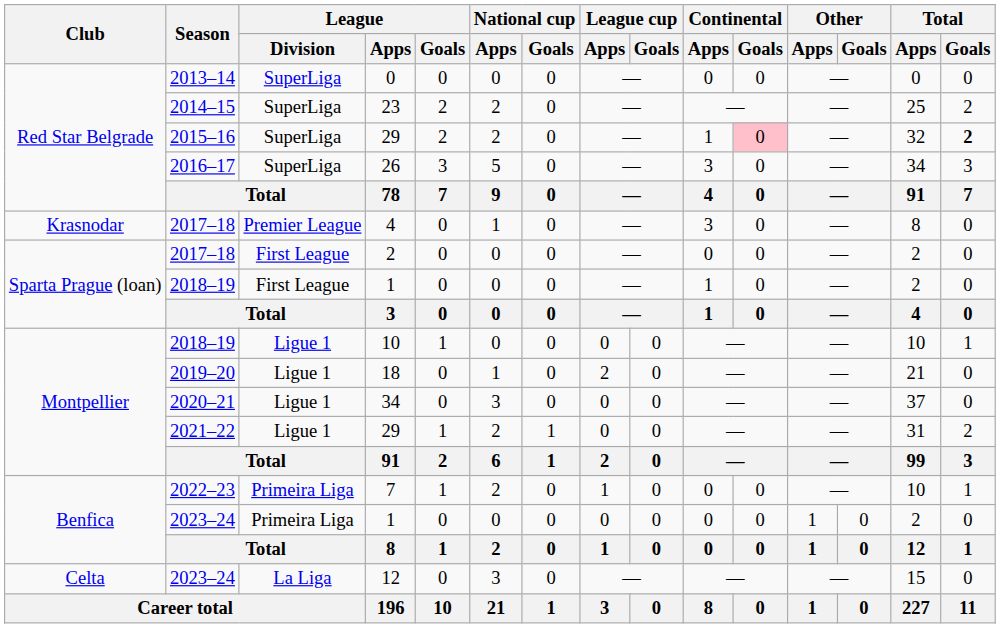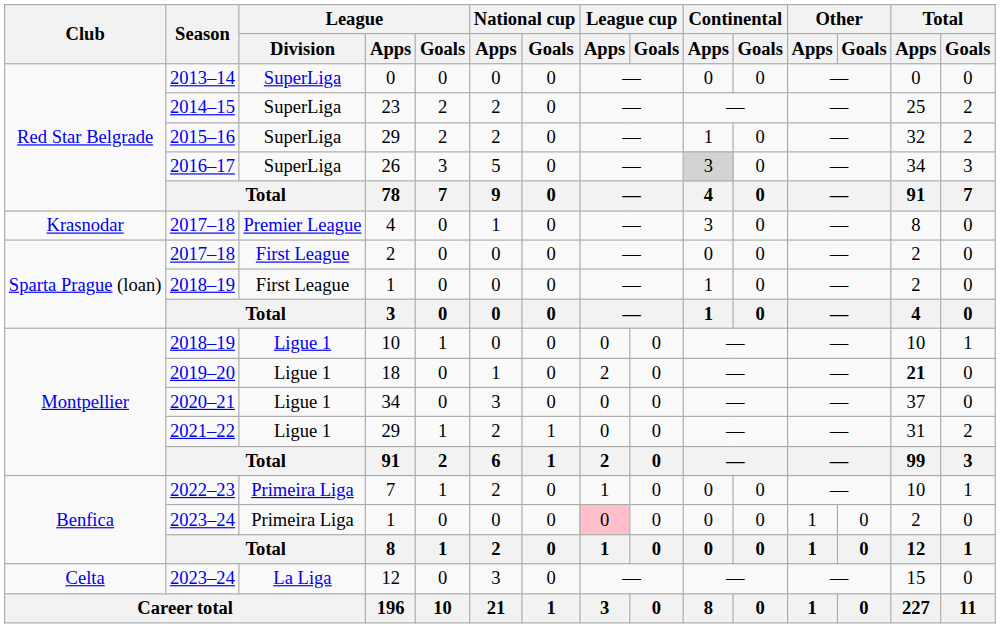(760, 136) pink background -> (760, 136) no background
(968, 136) bold -> (968, 136) normal
(708, 166) no background -> (708, 166) lightgrey background
(916, 372) normal -> (916, 372) bold
(605, 519) no background -> (605, 519) pink background
